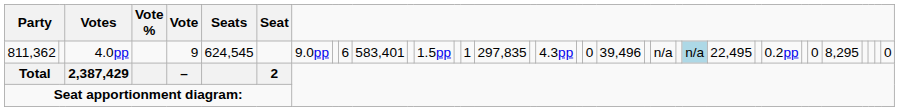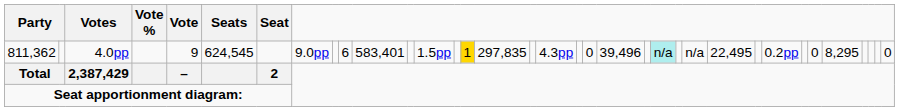(467, 52) no background -> (467, 52) gold background
(663, 52) no background -> (663, 52) paleturquoise background
(695, 52) lightblue background -> (695, 52) no background
